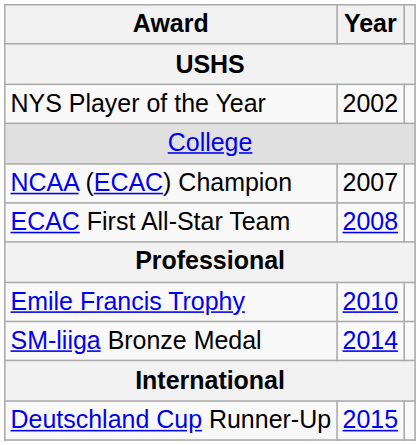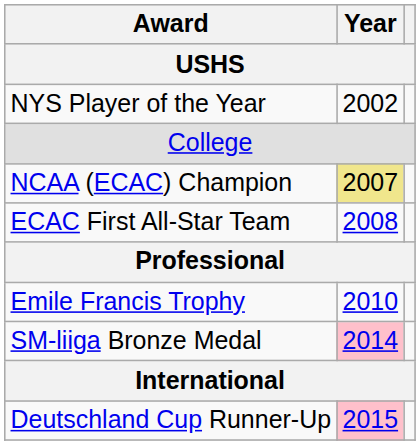(370, 182) no background -> (370, 182) khaki background
(370, 340) no background -> (370, 340) pink background
(370, 420) no background -> (370, 420) pink background
